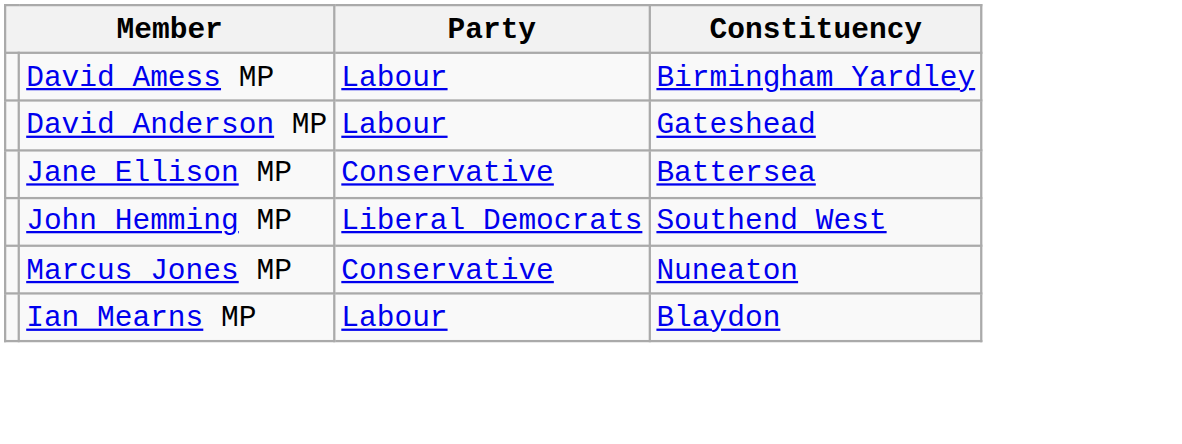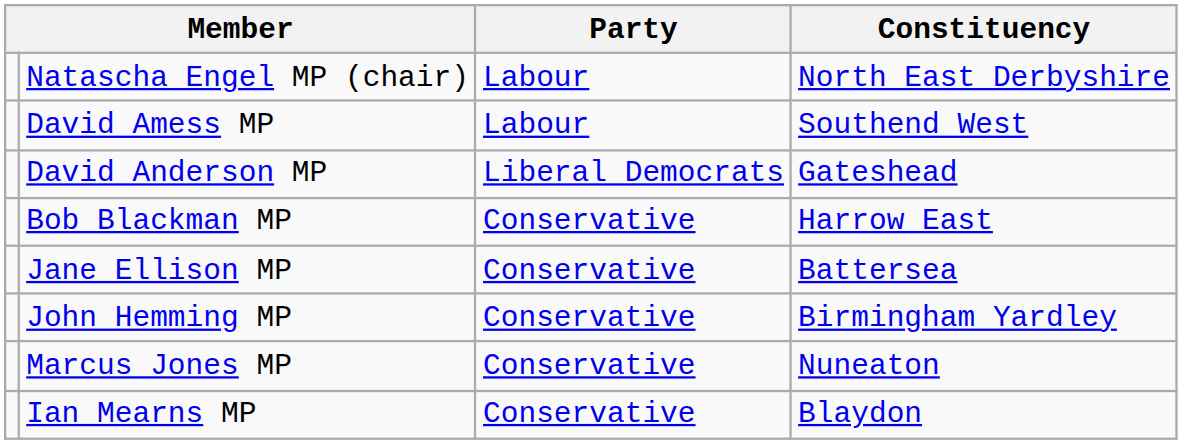+ row: (248, 77)
(816, 77) Birmingham Yardley -> (913, 125) Southend West
(394, 125) Labour -> (634, 173) Liberal Democrats
+ row: (159, 222)
(492, 222) Liberal Democrats -> (589, 318) Conservative
(772, 222) Southend West -> (958, 318) Birmingham Yardley
(394, 318) Labour -> (589, 414) Conservative
